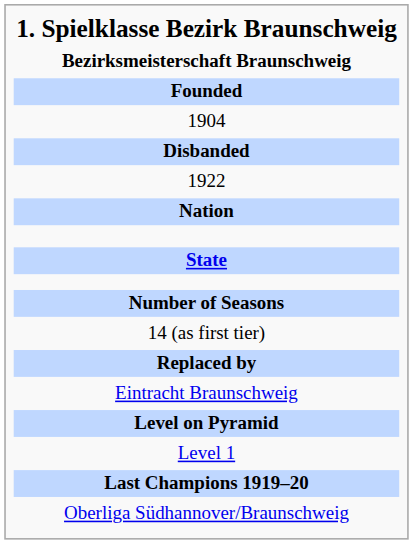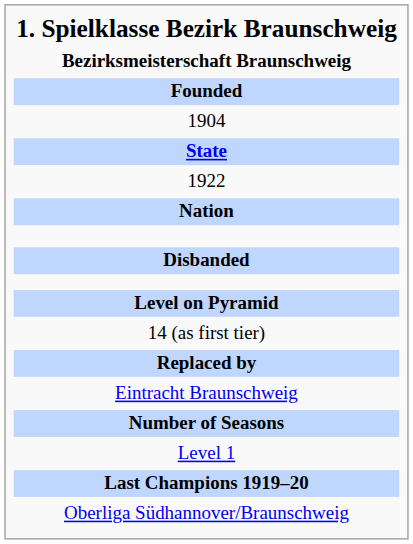(206, 151) Disbanded -> (206, 151) State
(206, 260) State -> (206, 260) Disbanded
(206, 303) Number of Seasons -> (206, 303) Level on Pyramid
(206, 423) Level on Pyramid -> (206, 423) Number of Seasons
